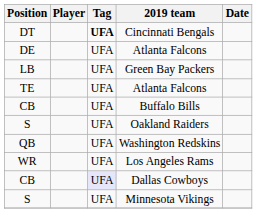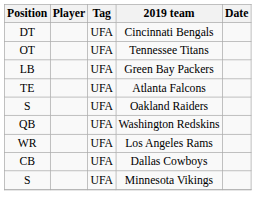(102, 32) bold -> (102, 32) normal
- row: (27, 50)
+ row: (27, 50)
- row: (27, 106)
(102, 180) lavender background -> (102, 161) no background
